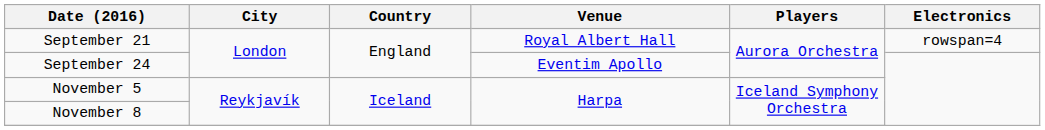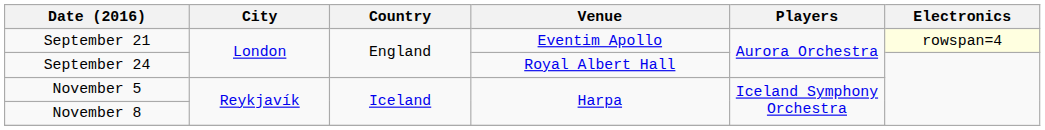(600, 41) Royal Albert Hall -> (600, 41) Eventim Apollo
(962, 41) no background -> (962, 41) lightyellow background
(600, 65) Eventim Apollo -> (600, 65) Royal Albert Hall
